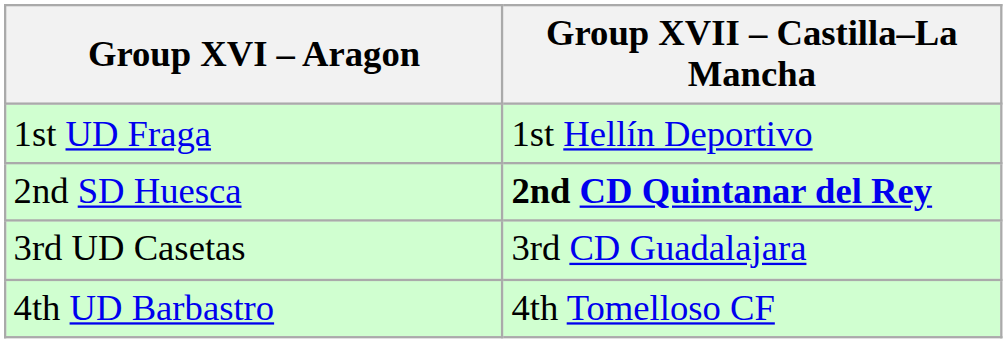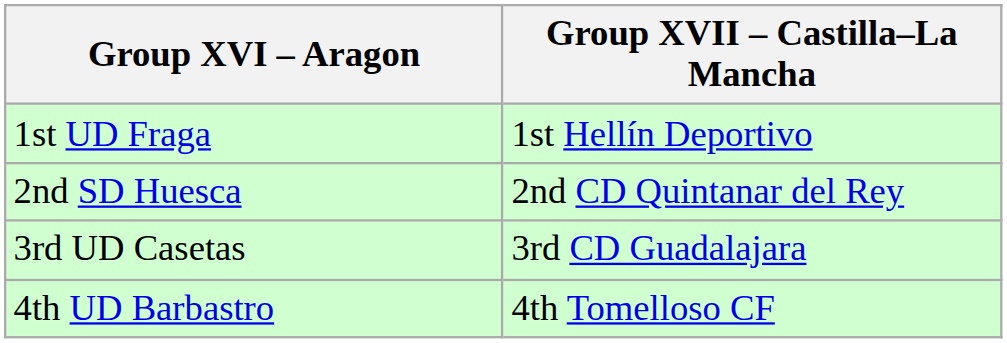(722, 190) bold -> (708, 190) normal
